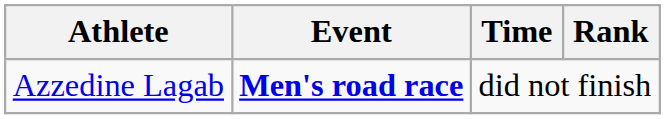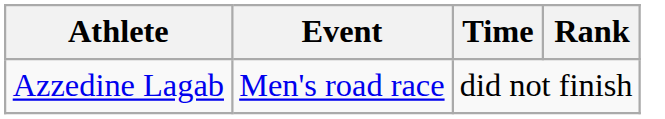(351, 85) bold -> (342, 85) normal
